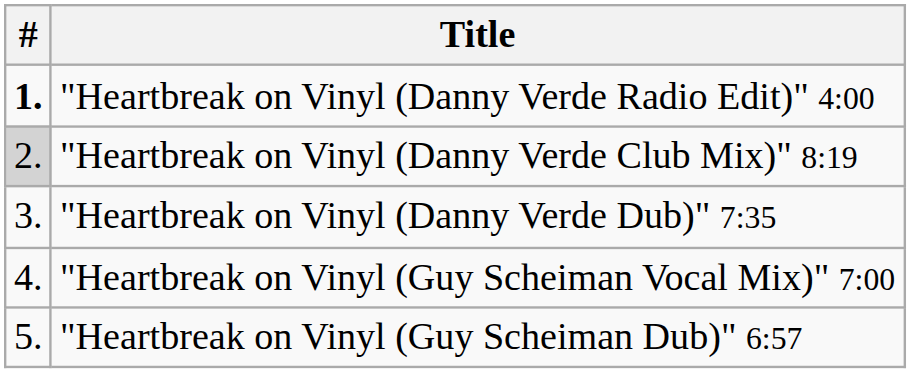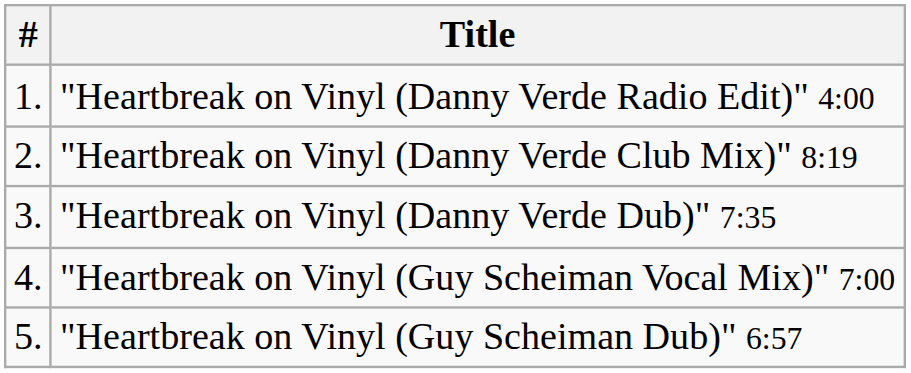(28, 95) bold -> (28, 95) normal
(28, 155) lightgrey background -> (28, 155) no background
